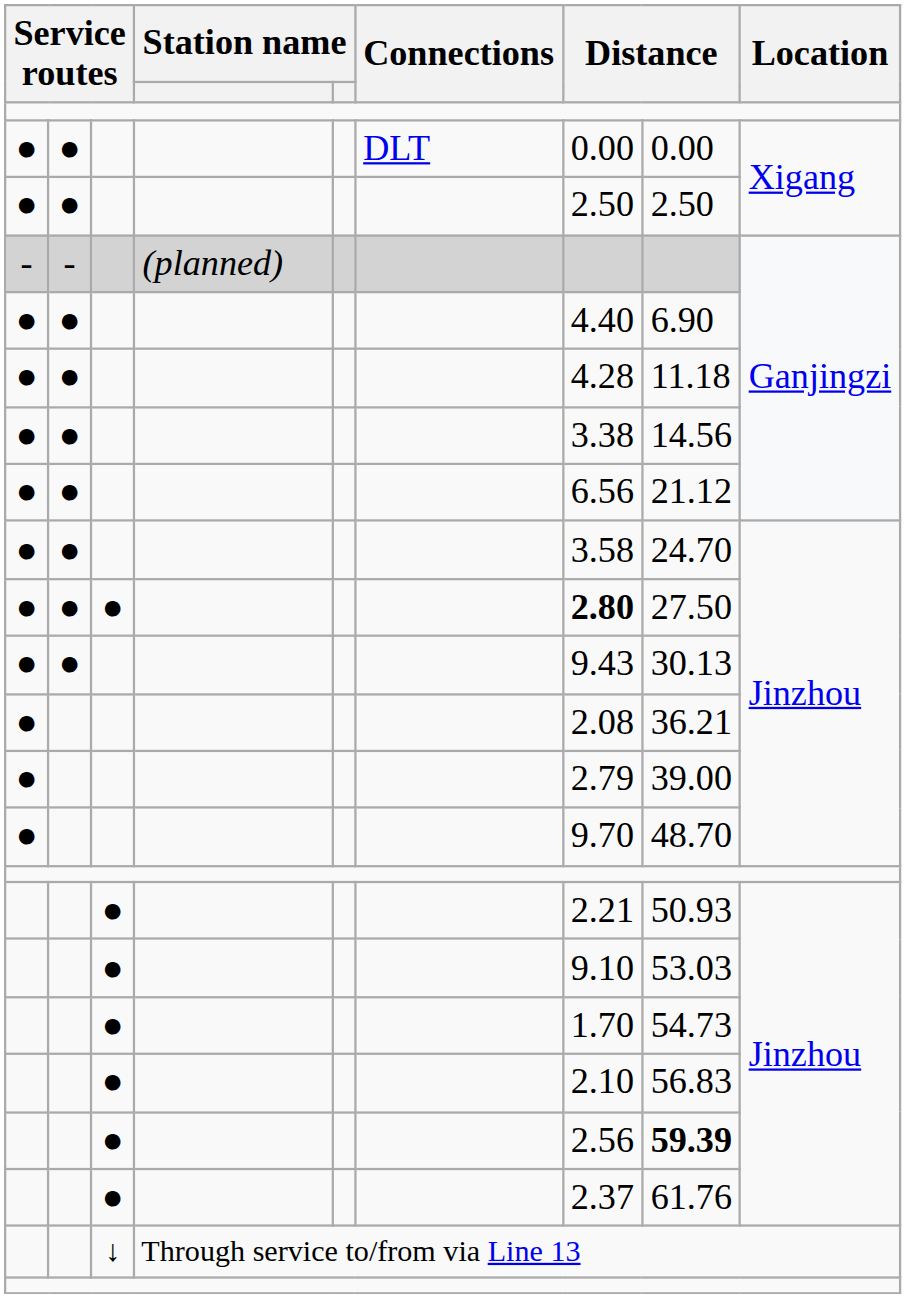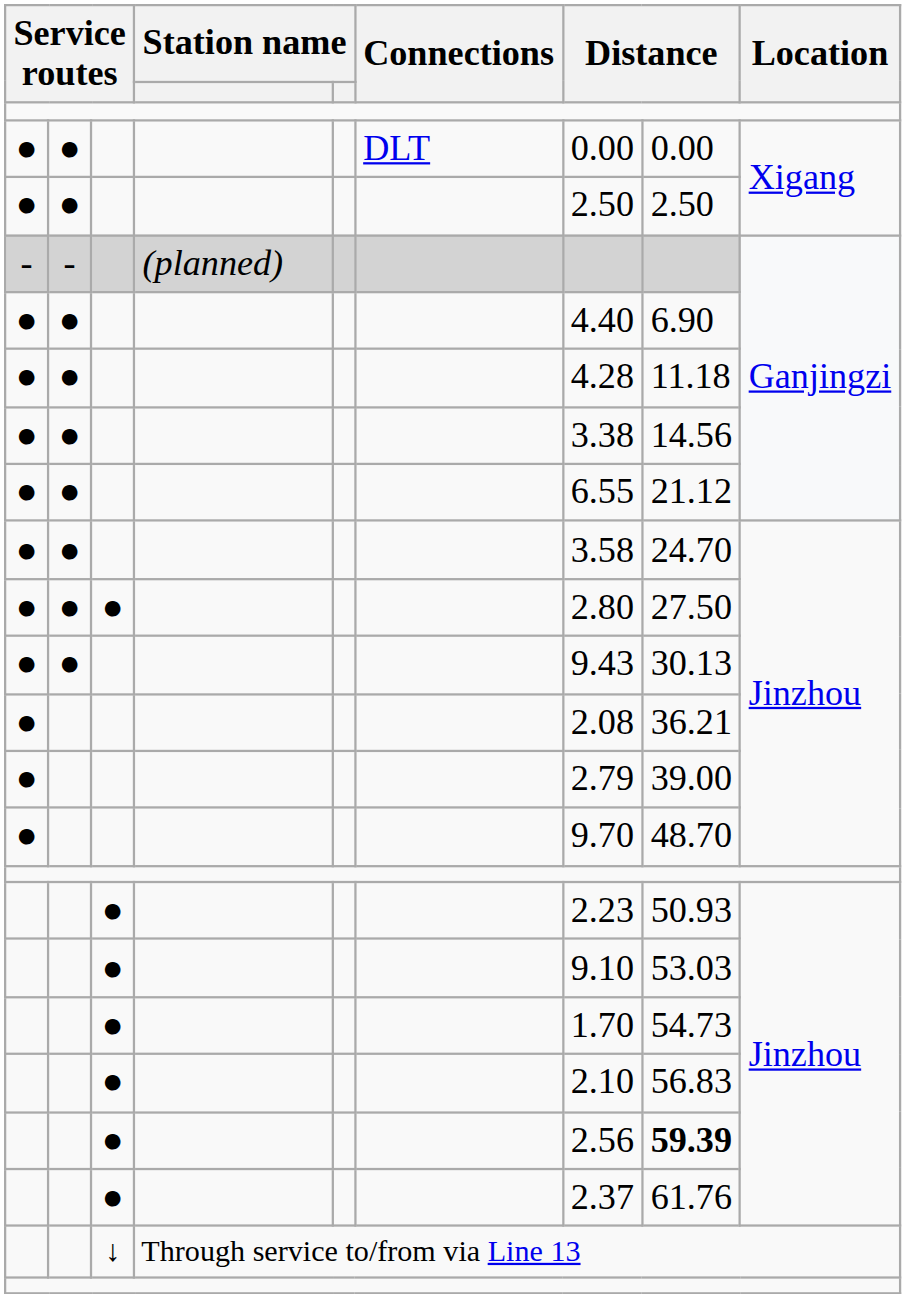(602, 491) 6.56 -> (602, 491) 6.55
(602, 606) bold -> (602, 606) normal
(602, 910) 2.21 -> (602, 910) 2.23
